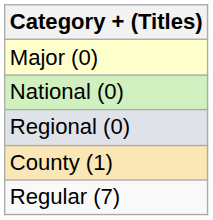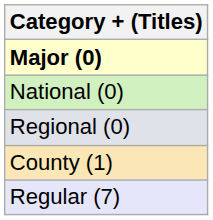(54, 57) normal -> (56, 57) bold
(65, 197) no background -> (65, 197) lavender background
